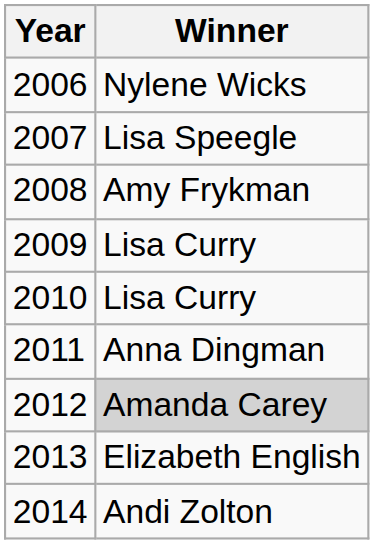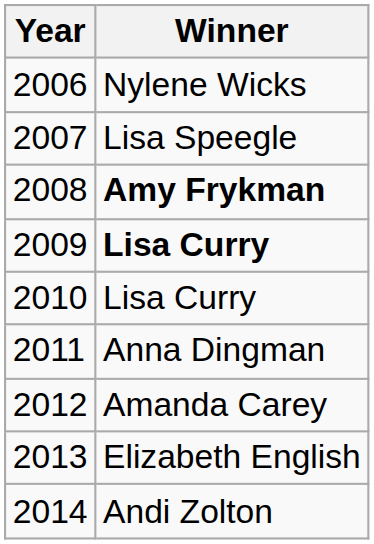(207, 191) normal -> (214, 191) bold
(180, 244) normal -> (186, 244) bold
(215, 404) lightgrey background -> (215, 404) no background
